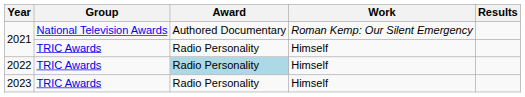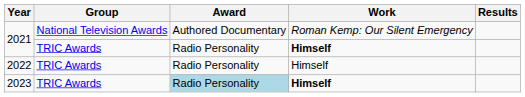(310, 48) normal -> (311, 48) bold
(216, 65) lightblue background -> (216, 65) no background
(216, 83) no background -> (216, 83) lightblue background
(310, 83) normal -> (311, 83) bold
